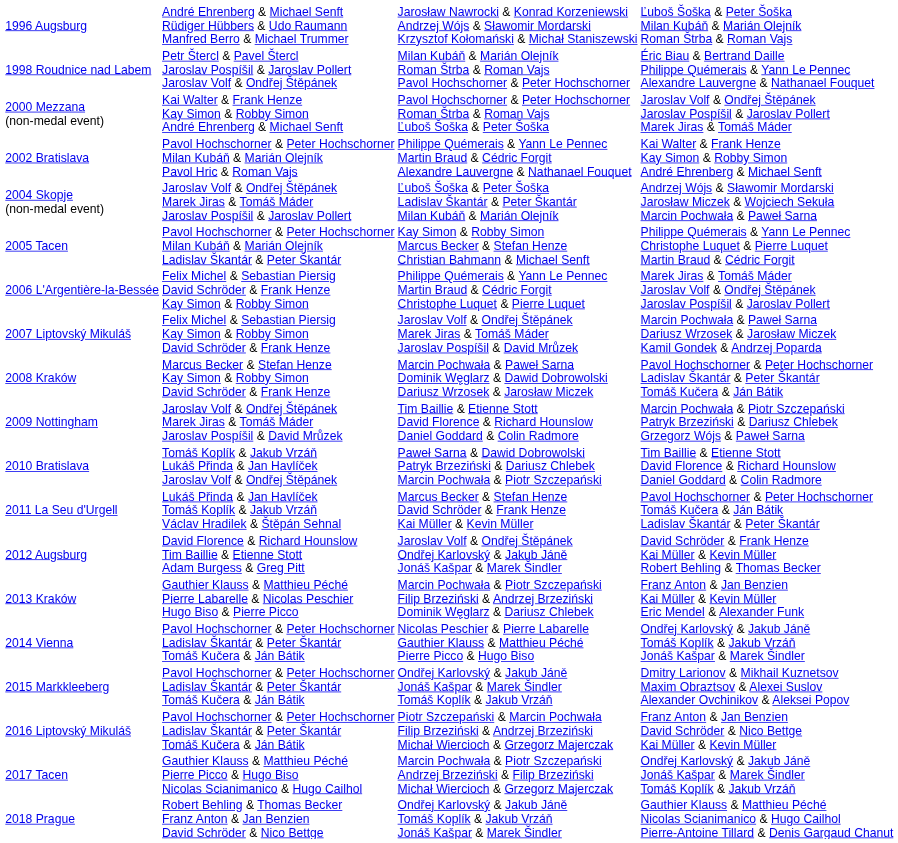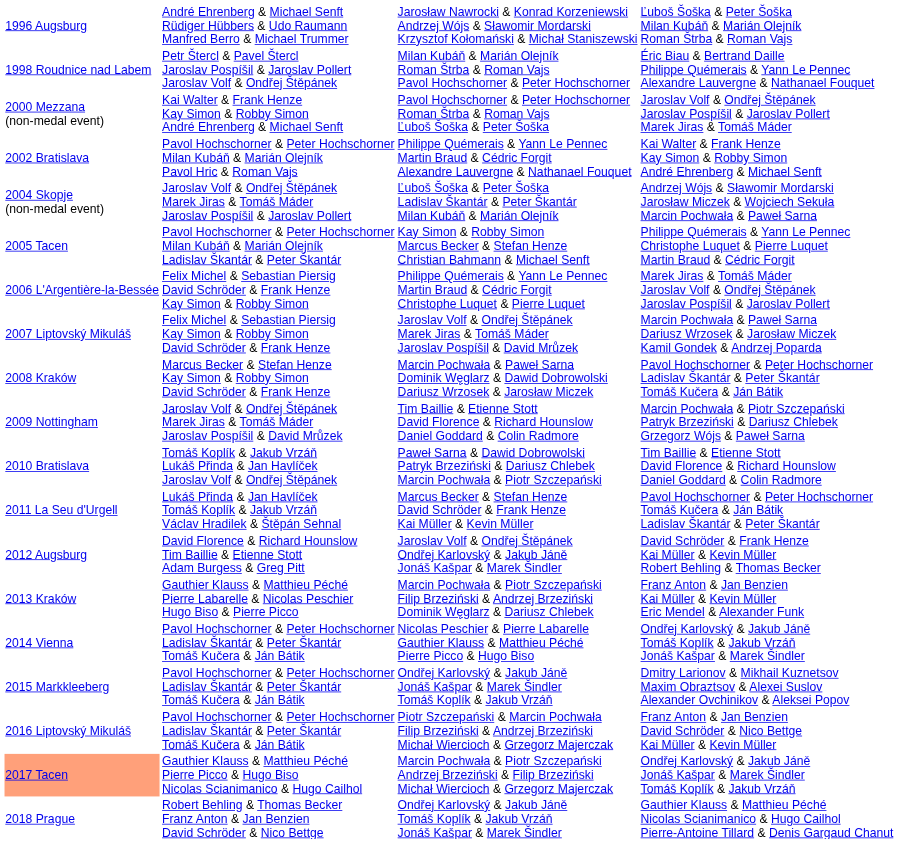(37, 775) no background -> (37, 775) lightsalmon background
